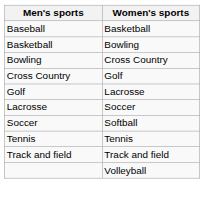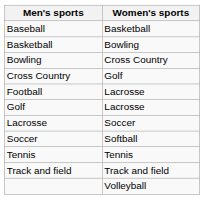+ row: (24, 91)
